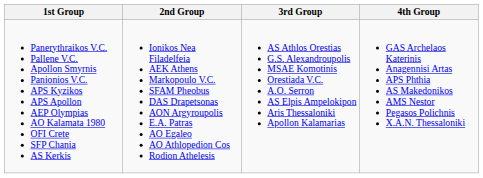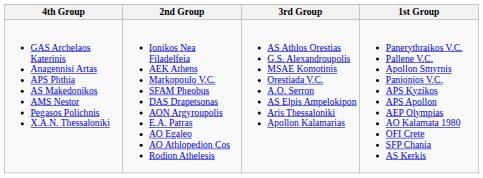columns swapped: (64, 12) <-> (419, 12)
